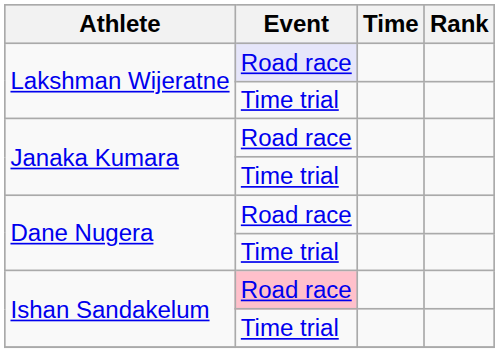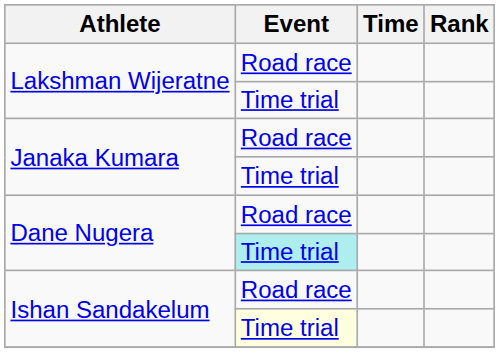(296, 62) lavender background -> (296, 62) no background
(290, 252) no background -> (290, 252) paleturquoise background
(296, 290) pink background -> (296, 290) no background
(290, 328) no background -> (290, 328) lightyellow background
